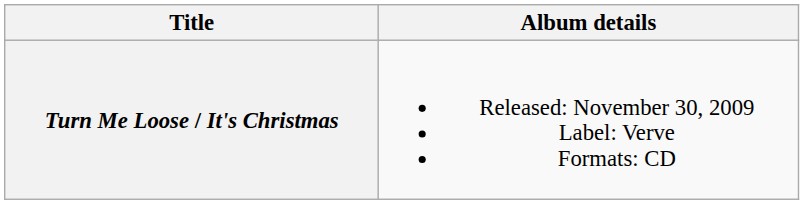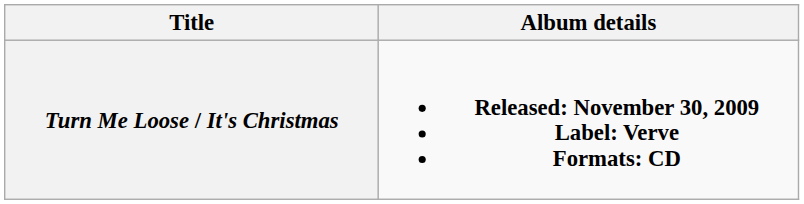(588, 133) normal -> (588, 133) bold
